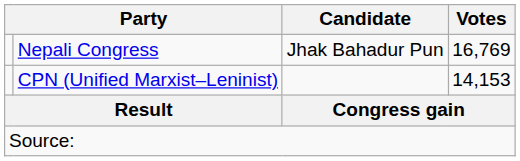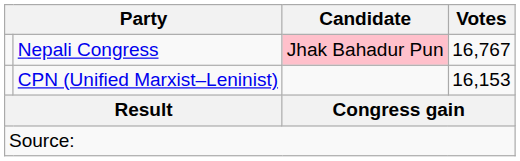(365, 49) no background -> (365, 49) pink background
(481, 49) 16,769 -> (481, 49) 16,767
(481, 79) 14,153 -> (481, 79) 16,153
